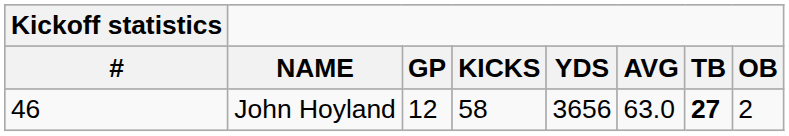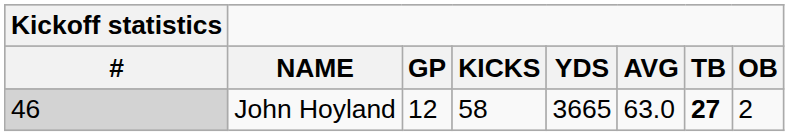(26, 109) no background -> (26, 109) lightgrey background
(582, 109) 3656 -> (582, 109) 3665
